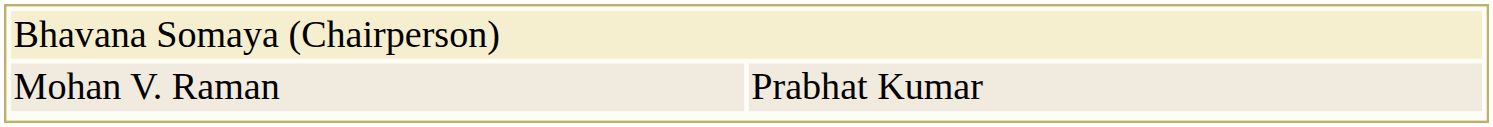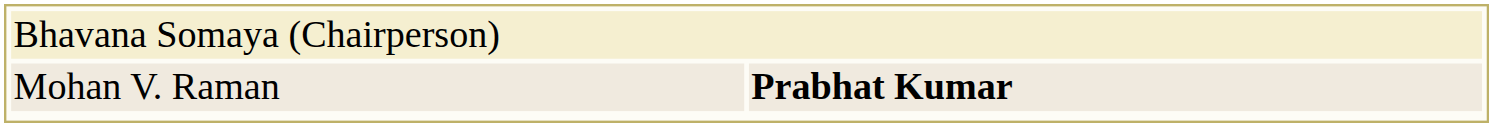(867, 86) normal -> (882, 86) bold
